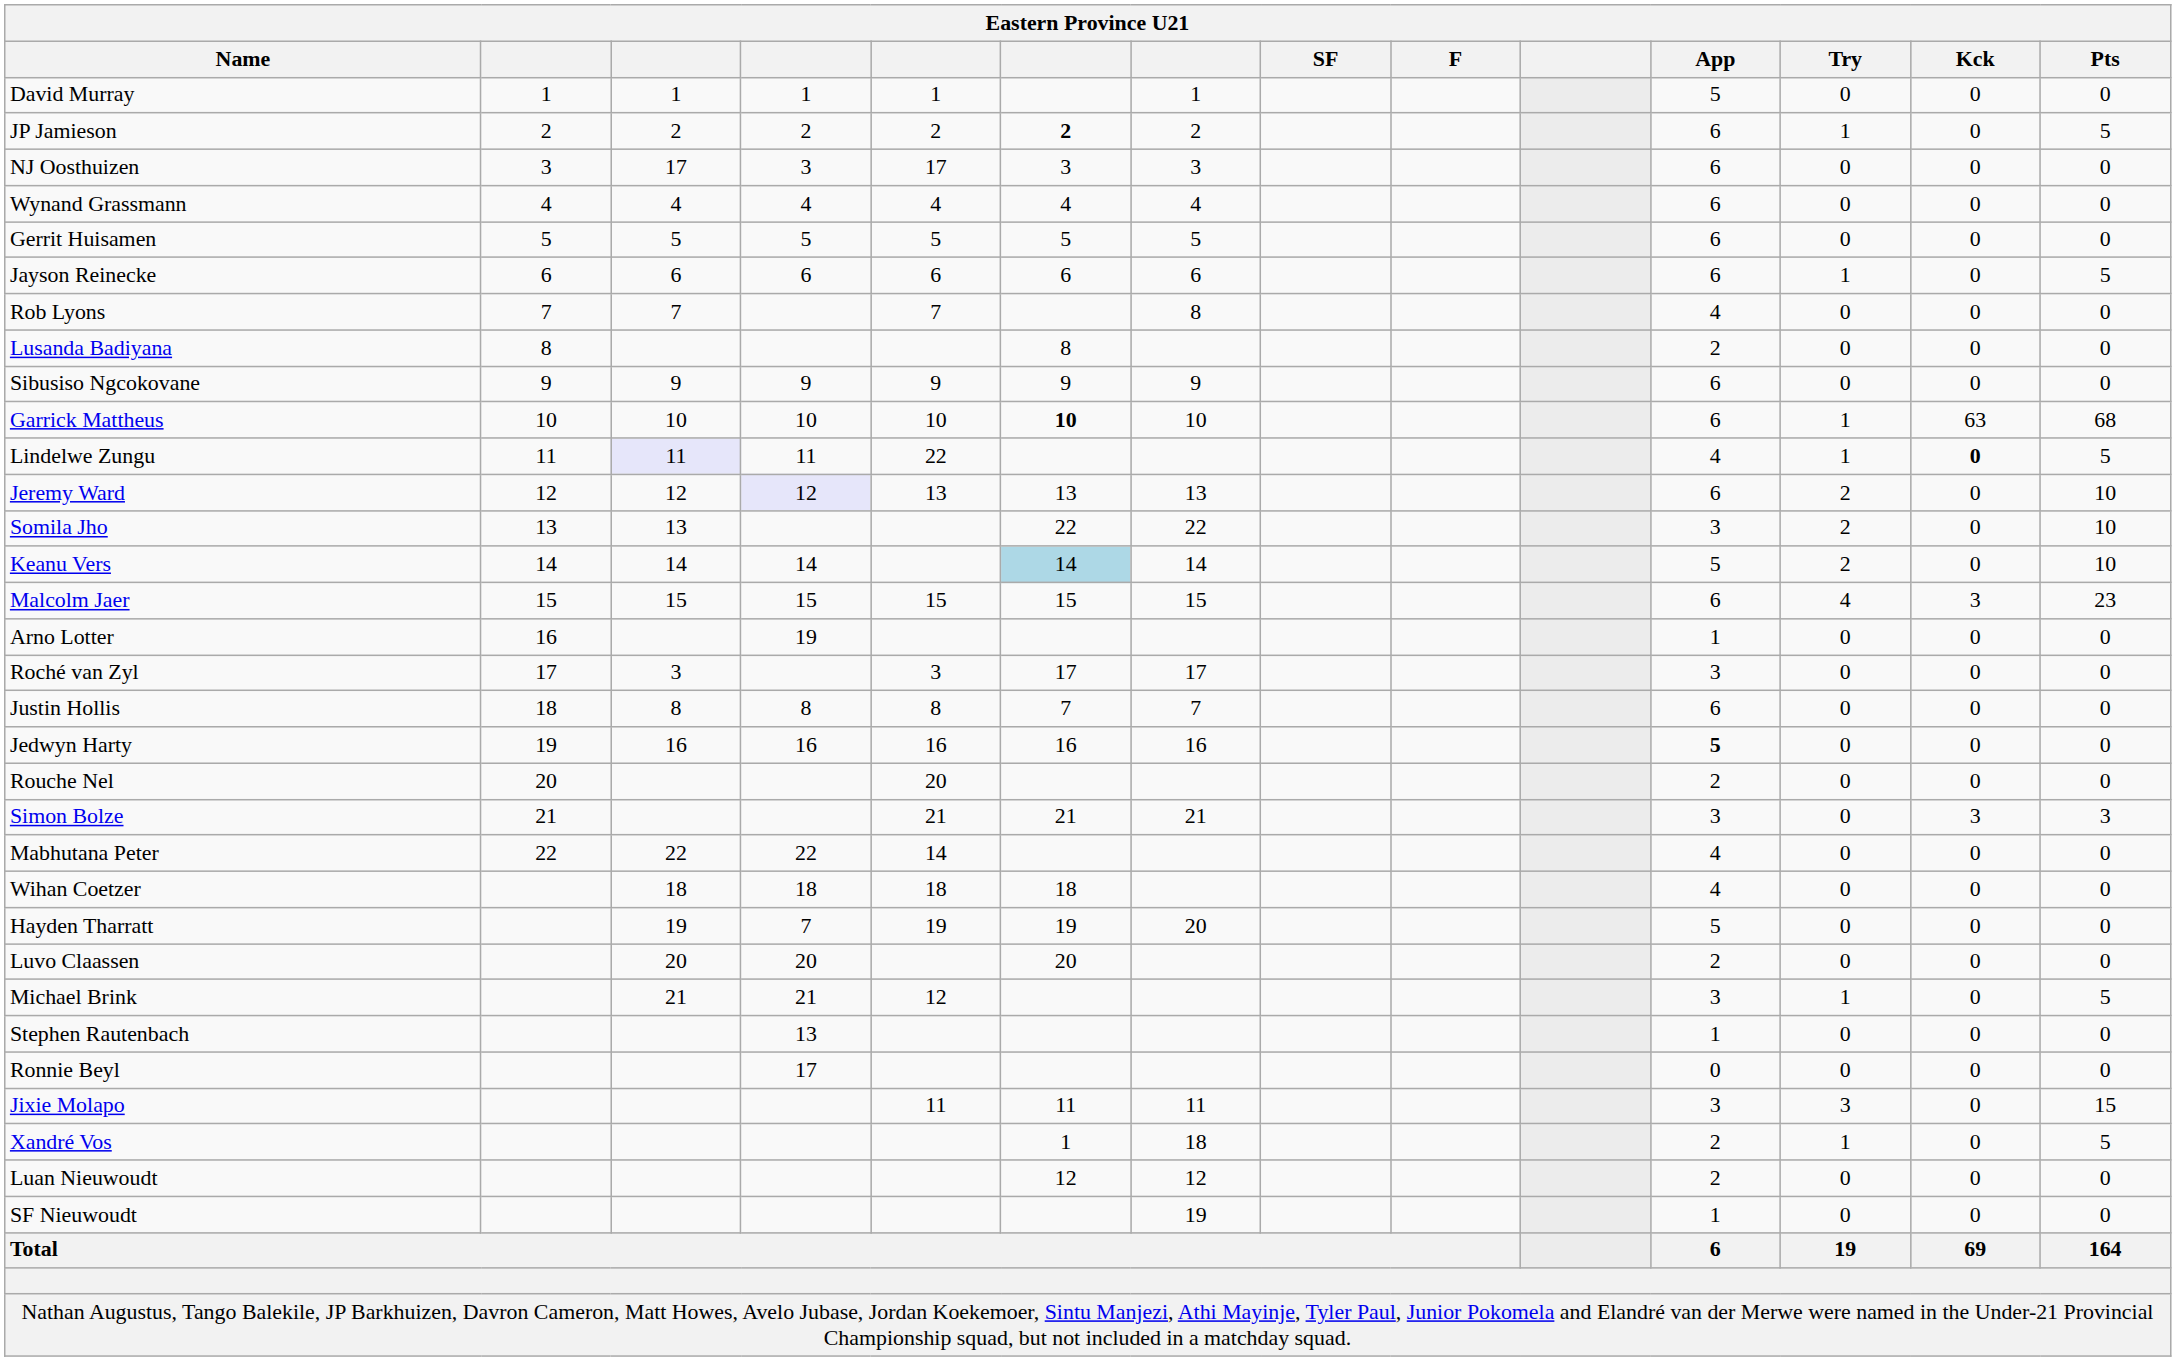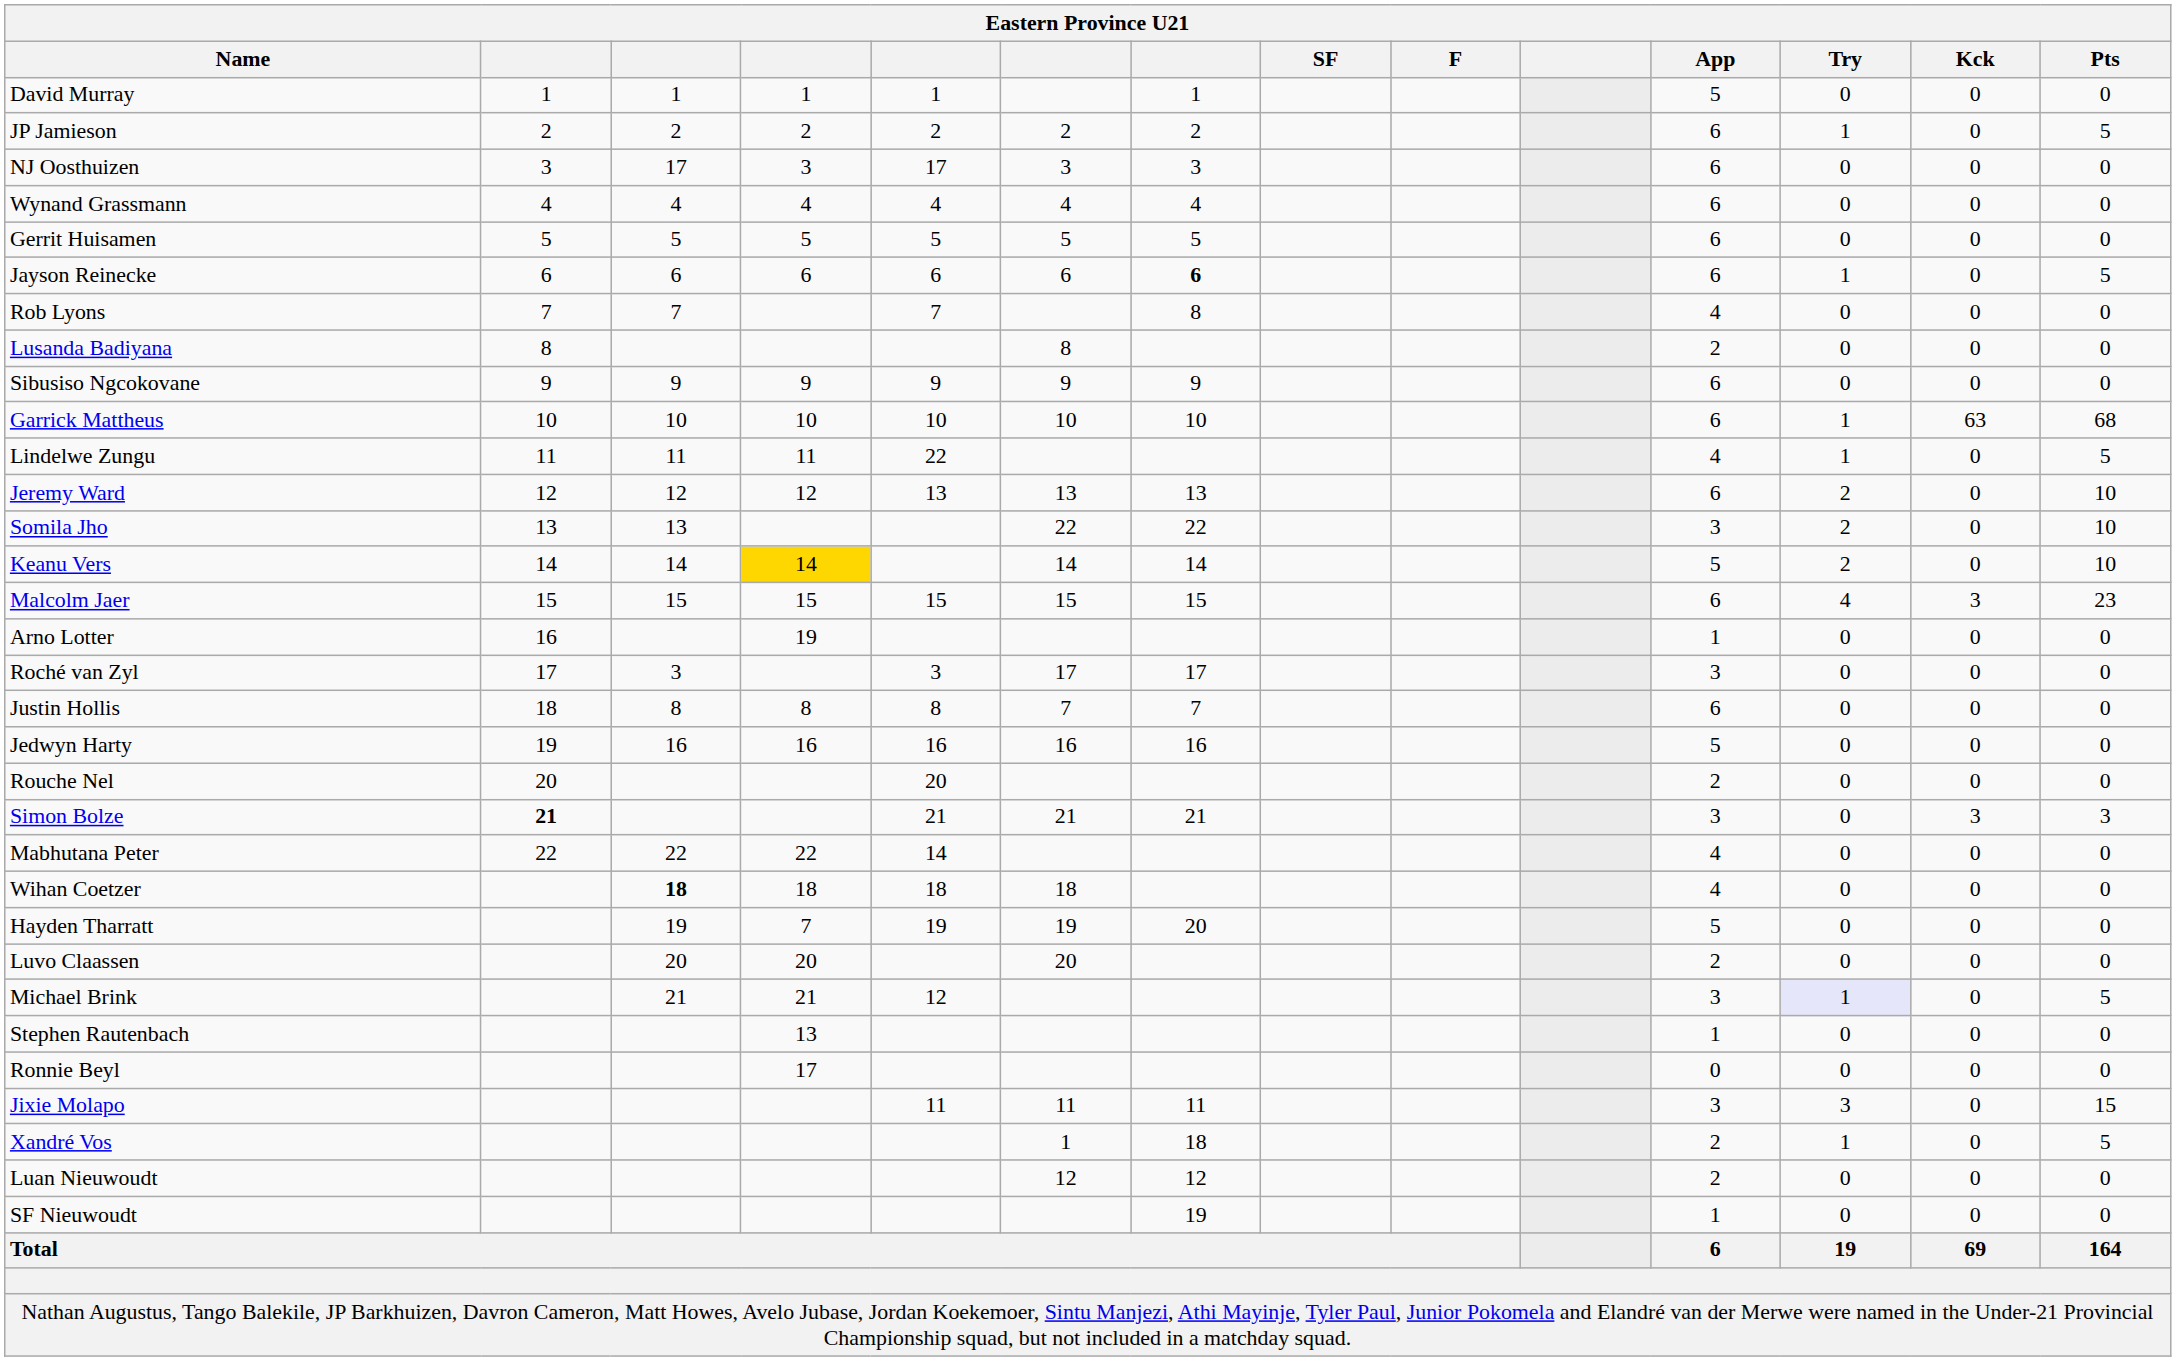(1066, 131) bold -> (1066, 131) normal
(1196, 275) normal -> (1196, 275) bold
(1066, 420) bold -> (1066, 420) normal
(676, 456) lavender background -> (676, 456) no background
(1975, 456) bold -> (1975, 456) normal
(806, 492) lavender background -> (806, 492) no background
(806, 564) no background -> (806, 564) gold background
(1066, 564) lightblue background -> (1066, 564) no background
(1715, 744) bold -> (1715, 744) normal
(546, 817) normal -> (546, 817) bold
(676, 889) normal -> (676, 889) bold
(1845, 997) no background -> (1845, 997) lavender background
